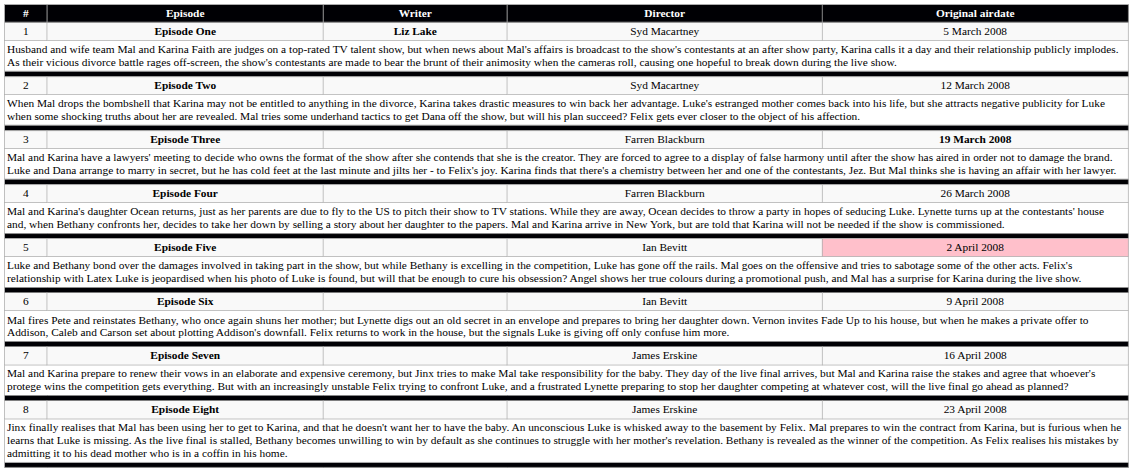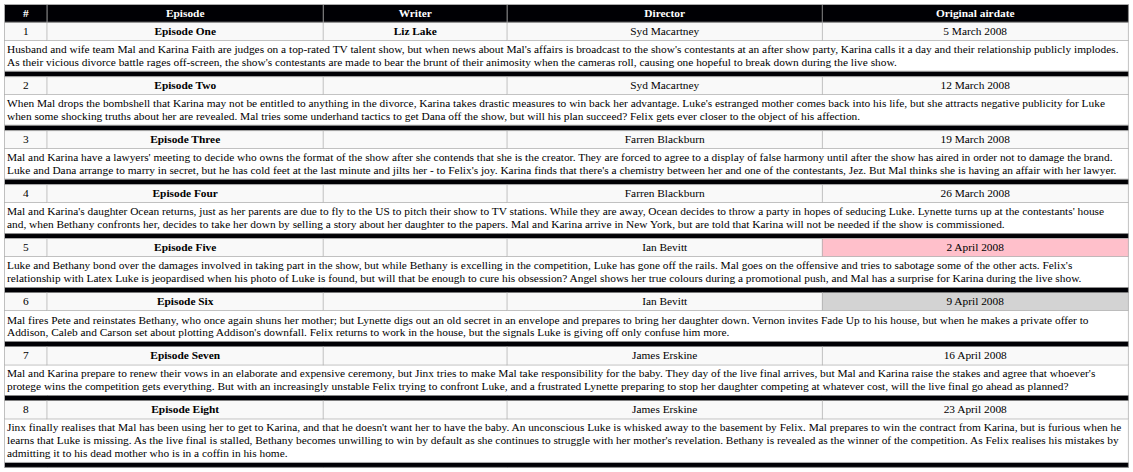(975, 139) bold -> (975, 139) normal
(975, 301) no background -> (975, 301) lightgrey background
